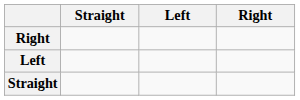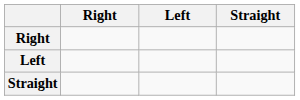columns swapped: (100, 15) <-> (255, 15)
